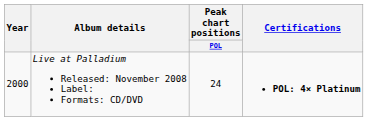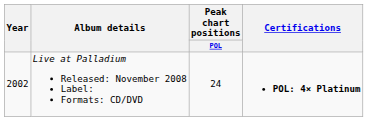(17, 84) 2000 -> (17, 84) 2002
